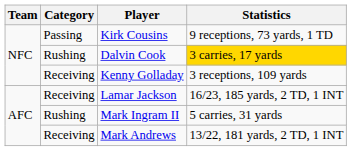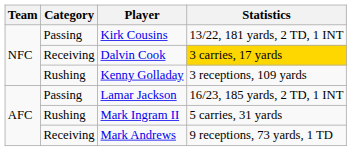(261, 35) 9 receptions, 73 yards, 1 TD -> (266, 35) 13/22, 181 yards, 2 TD, 1 INT
(64, 55) Rushing -> (69, 55) Receiving
(69, 75) Receiving -> (64, 75) Rushing
(69, 95) Receiving -> (63, 95) Passing
(266, 135) 13/22, 181 yards, 2 TD, 1 INT -> (261, 135) 9 receptions, 73 yards, 1 TD
